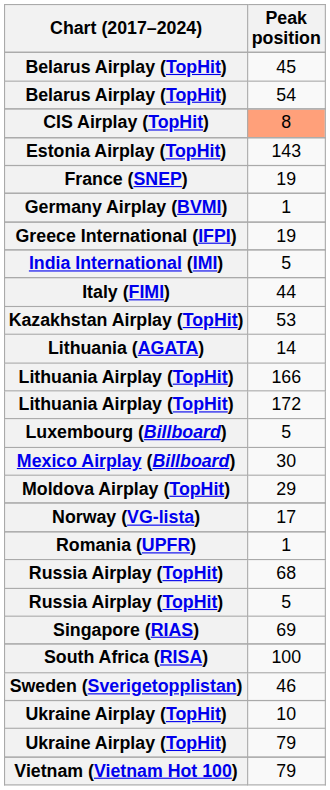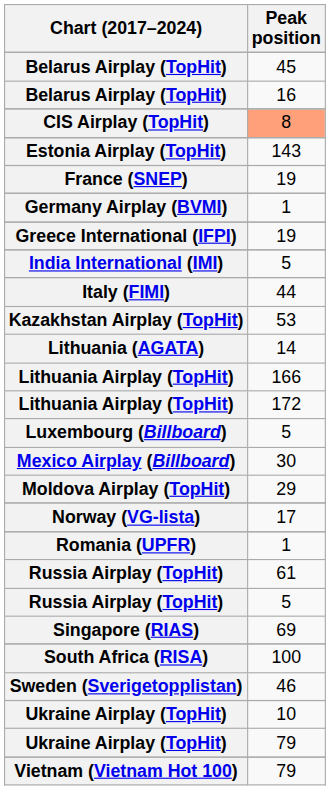(286, 94) 54 -> (286, 94) 16
(286, 573) 68 -> (286, 573) 61
